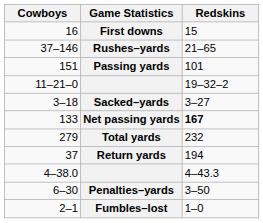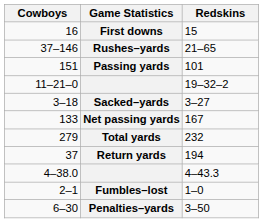(194, 119) bold -> (194, 119) normal
rows swapped: (69, 208) <-> (66, 191)
